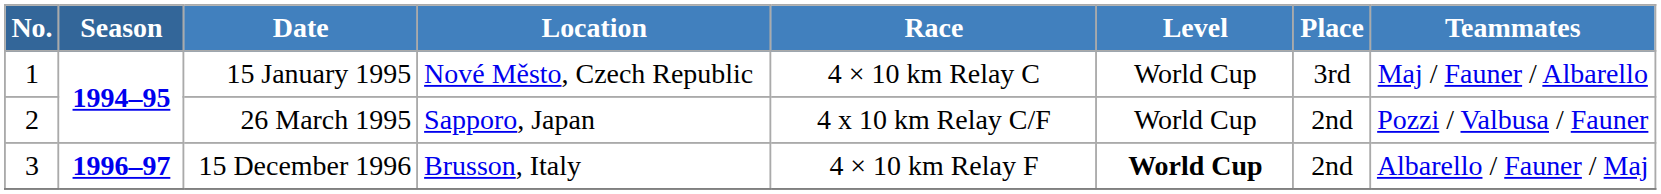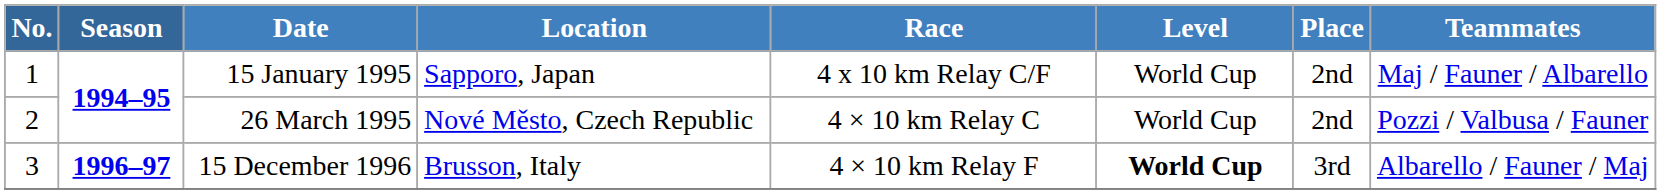(589, 73) Nové Město, Czech Republic -> (510, 73) Sapporo, Japan
(934, 73) 4 × 10 km Relay C -> (934, 73) 4 x 10 km Relay C/F
(1332, 73) 3rd -> (1332, 73) 2nd
(510, 119) Sapporo, Japan -> (589, 119) Nové Město, Czech Republic
(934, 119) 4 x 10 km Relay C/F -> (934, 119) 4 × 10 km Relay C
(1332, 166) 2nd -> (1332, 166) 3rd
